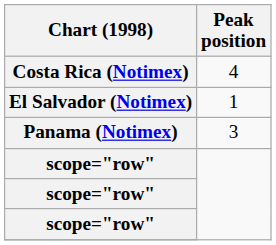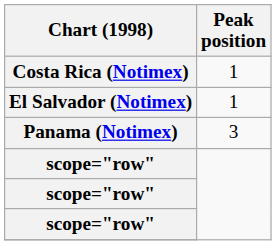(234, 71) 4 -> (234, 71) 1
